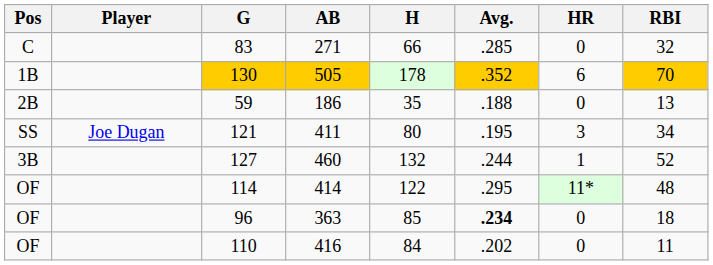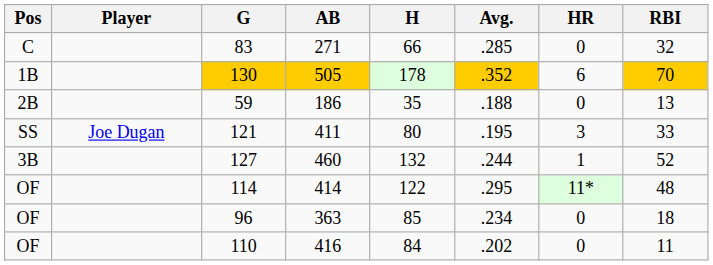(665, 132) 34 -> (665, 132) 33
(496, 217) bold -> (496, 217) normal
